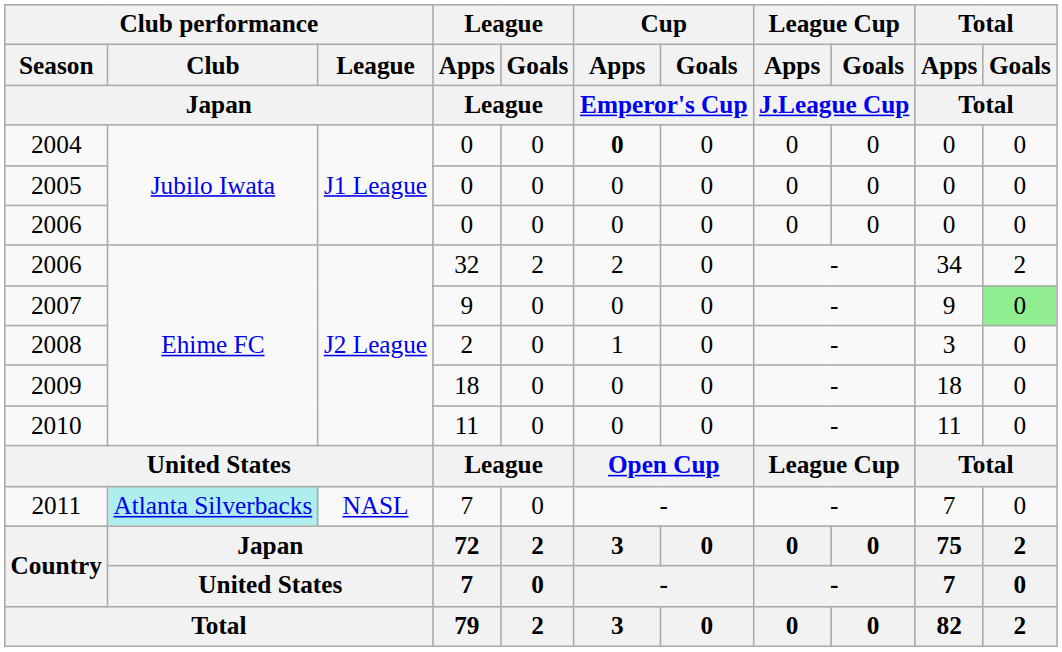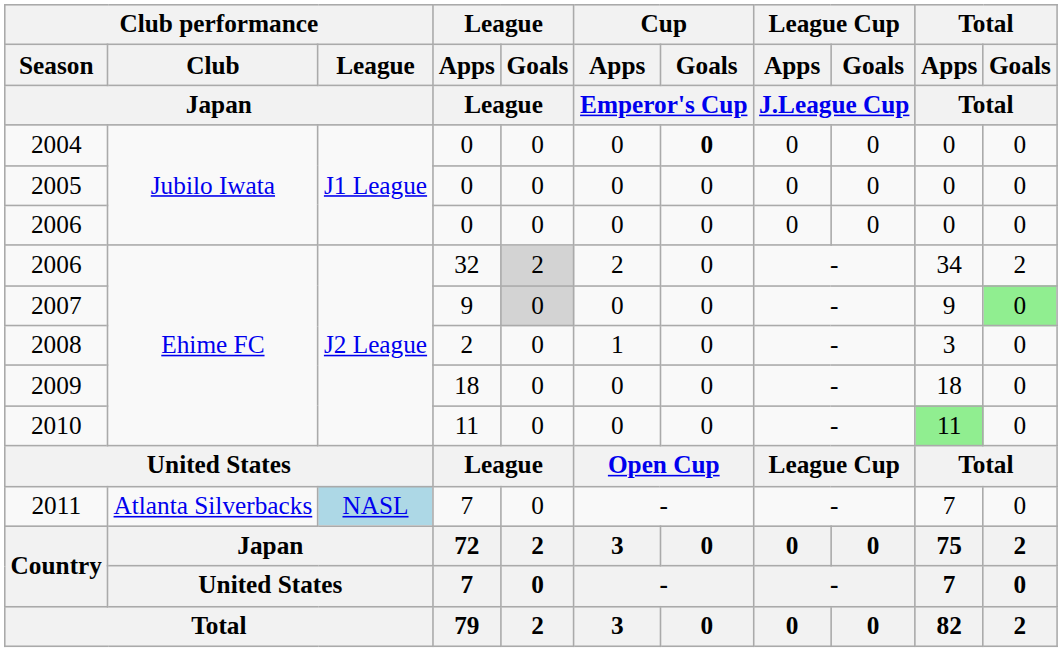(617, 144) bold -> (617, 144) normal
(707, 144) normal -> (707, 144) bold
(538, 265) no background -> (538, 265) lightgrey background
(538, 305) no background -> (538, 305) lightgrey background
(949, 425) no background -> (949, 425) lightgreen background
(213, 505) paleturquoise background -> (213, 505) no background
(375, 505) no background -> (375, 505) lightblue background
